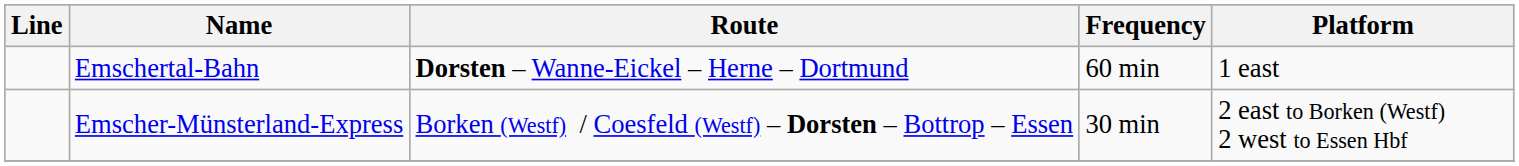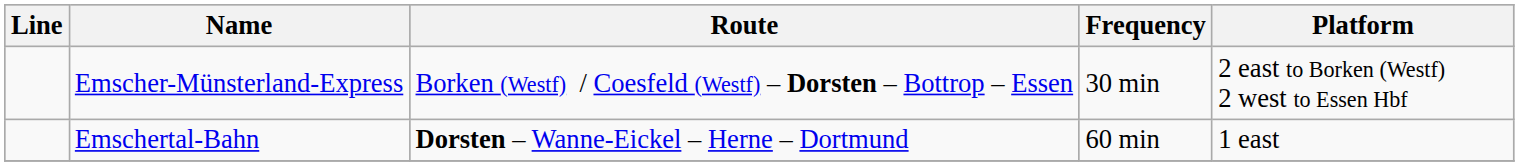rows swapped: (239, 124) <-> (167, 67)
